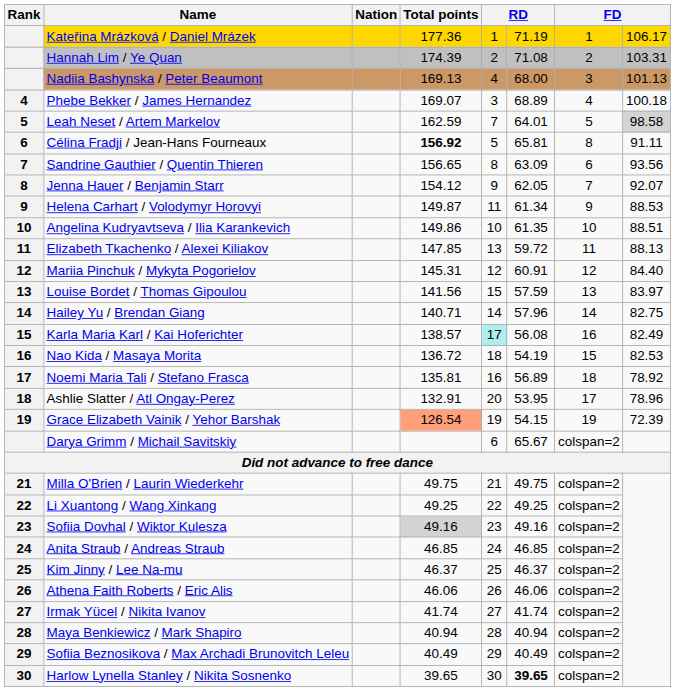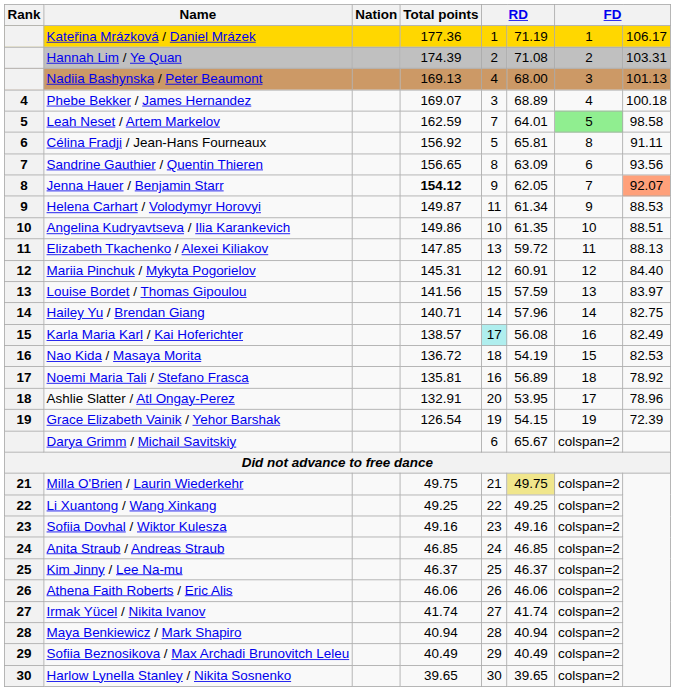(589, 121) no background -> (589, 121) lightgreen background
(646, 121) lightgrey background -> (646, 121) no background
(441, 143) bold -> (441, 143) normal
(441, 185) normal -> (441, 185) bold
(646, 185) no background -> (646, 185) lightsalmon background
(441, 420) lightsalmon background -> (441, 420) no background
(531, 484) no background -> (531, 484) khaki background
(441, 526) lightgrey background -> (441, 526) no background
(531, 675) bold -> (531, 675) normal
